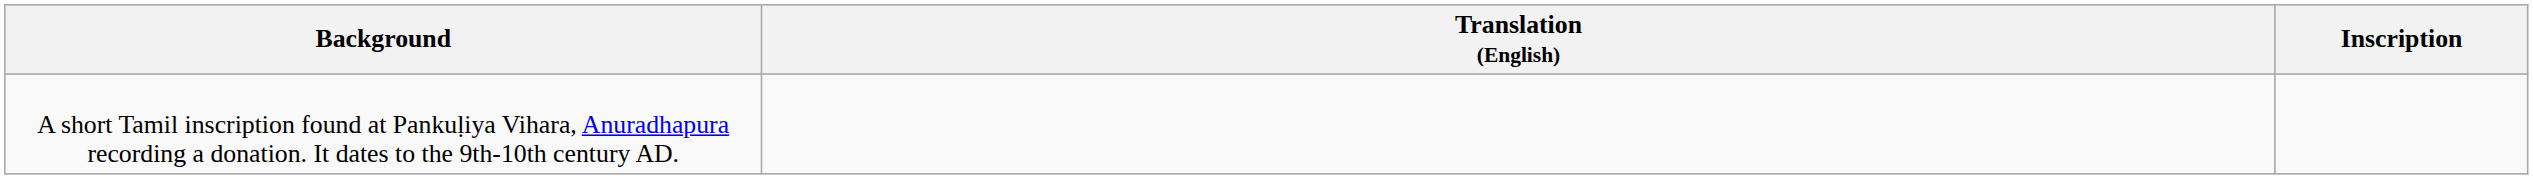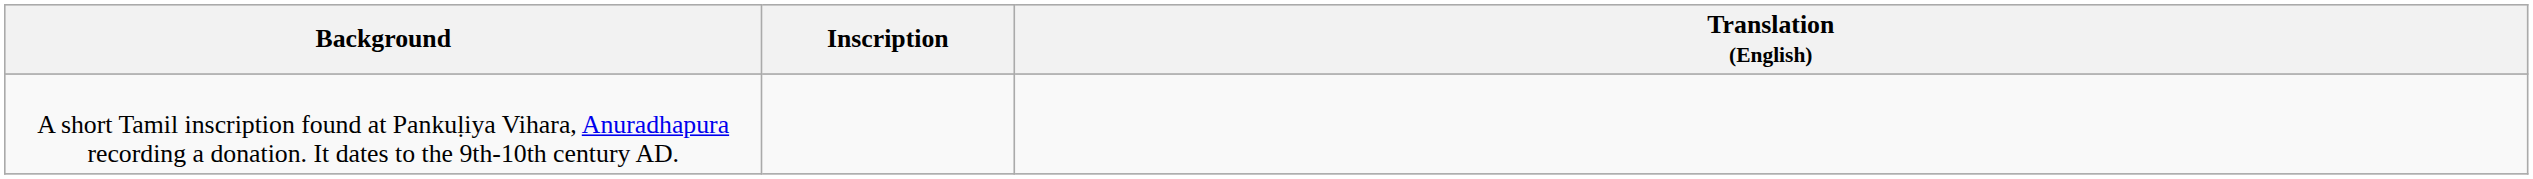columns swapped: (1519, 39) <-> (2402, 39)
